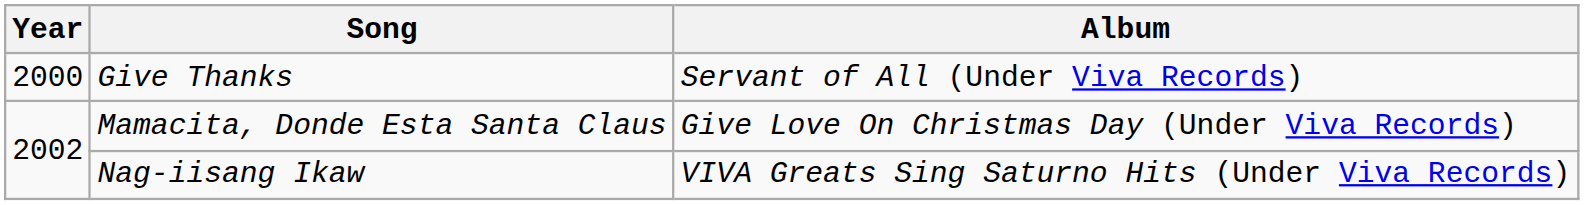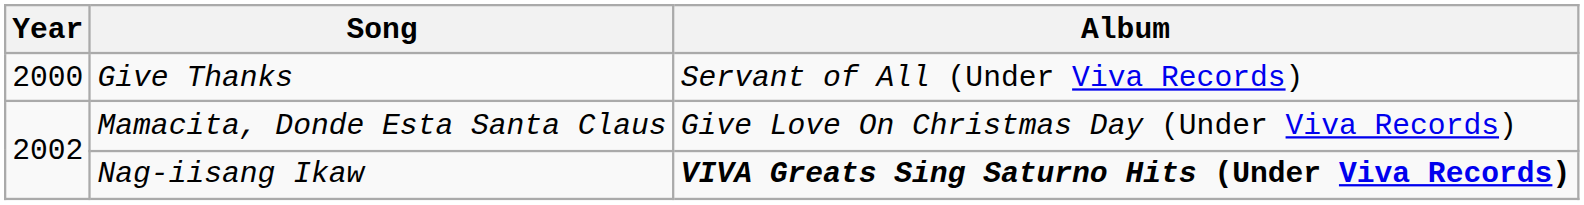(1125, 174) normal -> (1125, 174) bold
